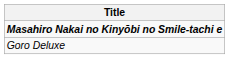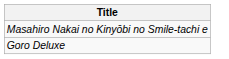(114, 29) bold -> (107, 29) normal
